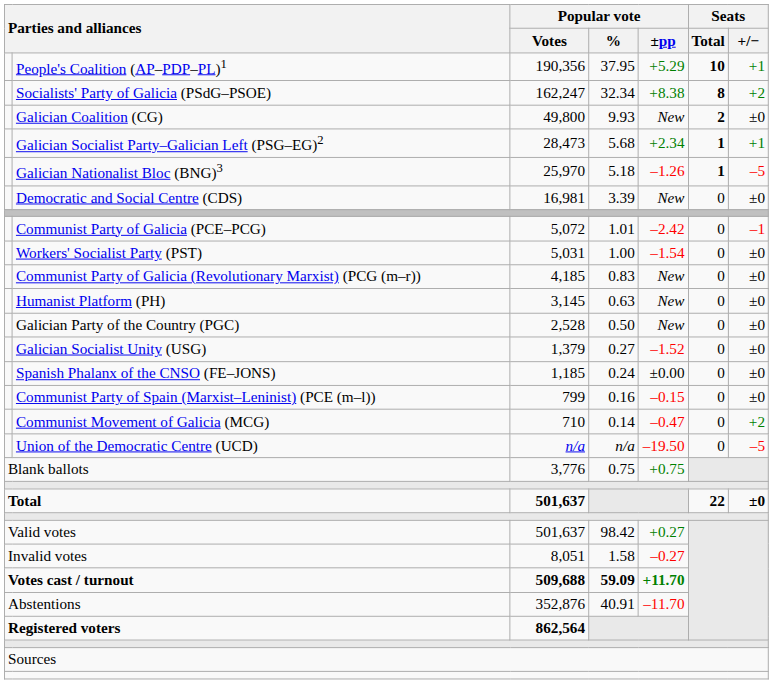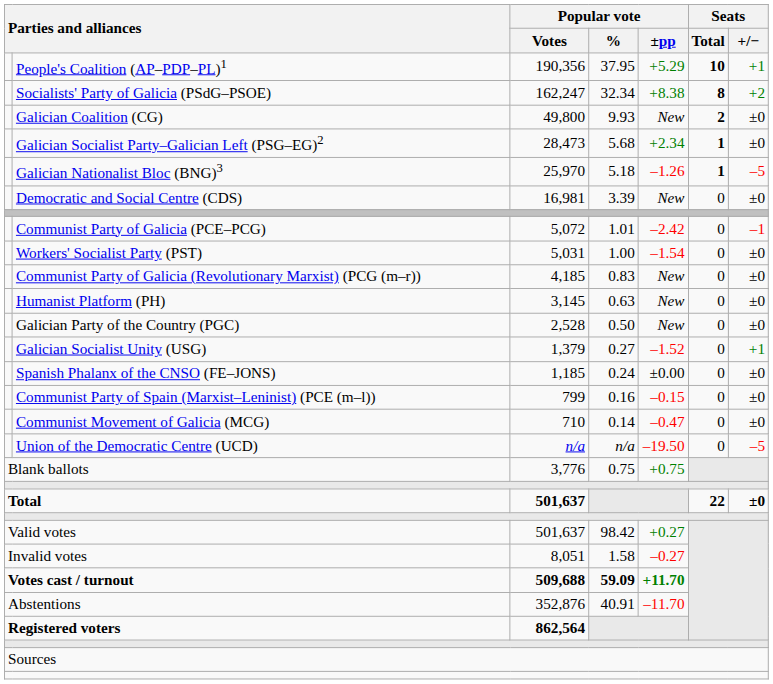(757, 143) +1 -> (757, 143) ±0
(757, 349) ±0 -> (757, 349) +1
(757, 421) +2 -> (757, 421) ±0
